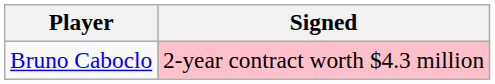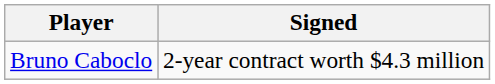(324, 60) pink background -> (324, 60) no background
